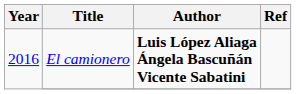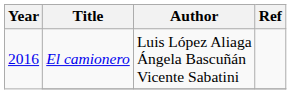(197, 58) bold -> (194, 58) normal
